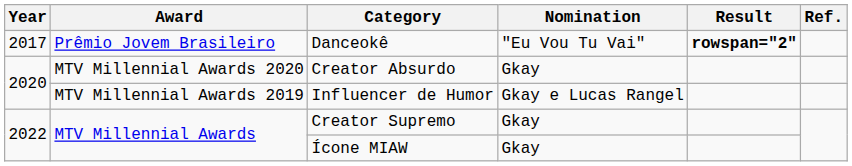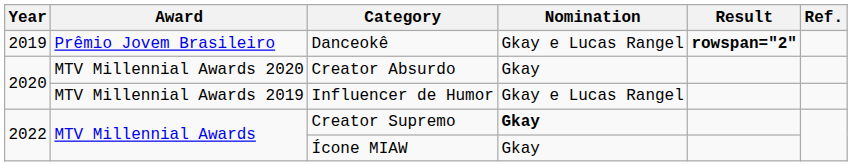(28, 44) 2017 -> (28, 44) 2019
(573, 44) "Eu Vou Tu Vai" -> (593, 44) Gkay e Lucas Rangel
(521, 122) normal -> (521, 122) bold
